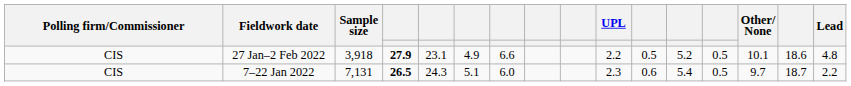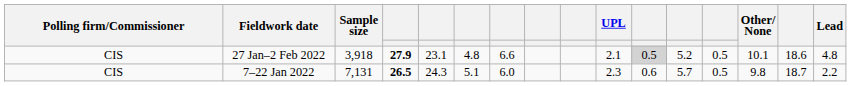(472, 55) 4.9 -> (472, 55) 4.8
(614, 55) 2.2 -> (614, 55) 2.1
(649, 55) no background -> (649, 55) lightgrey background
(685, 73) 5.4 -> (685, 73) 5.7
(758, 73) 9.7 -> (758, 73) 9.8
